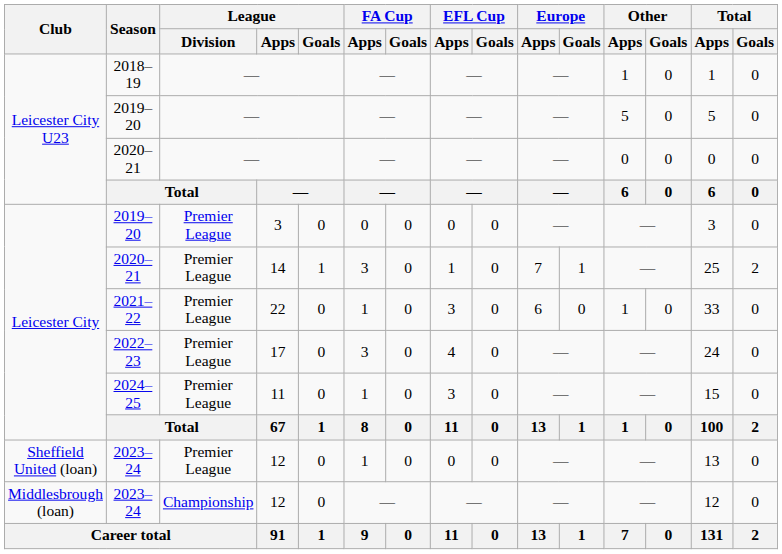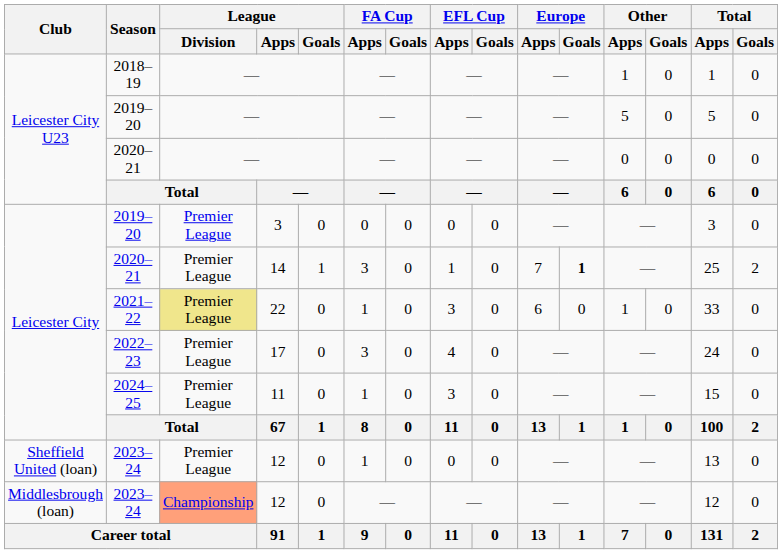(582, 267) normal -> (582, 267) bold
(208, 309) no background -> (208, 309) khaki background
(208, 502) no background -> (208, 502) lightsalmon background
